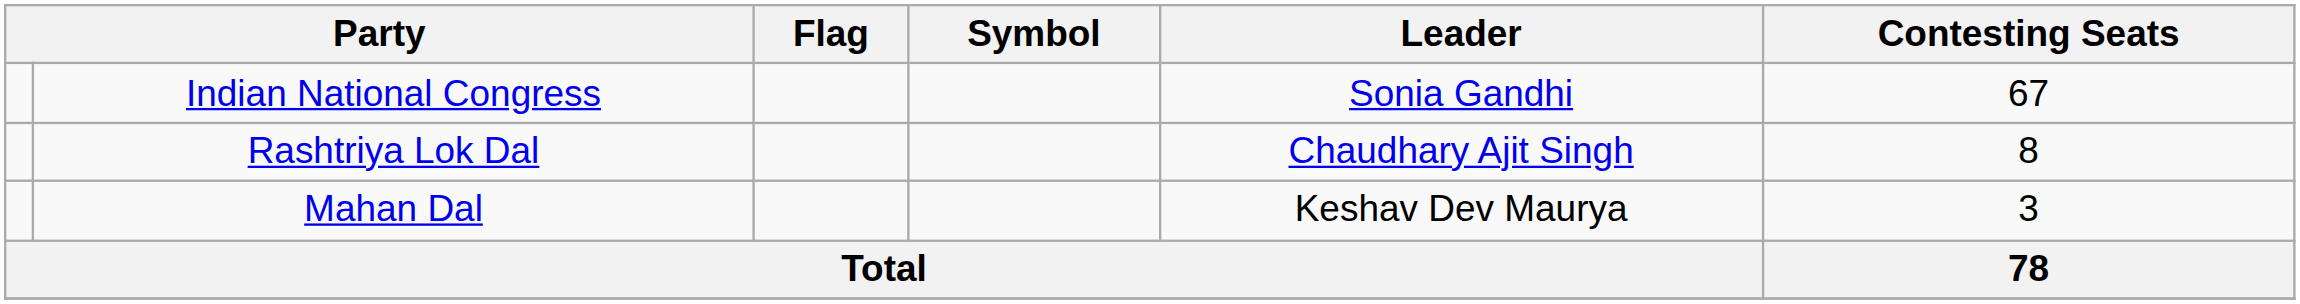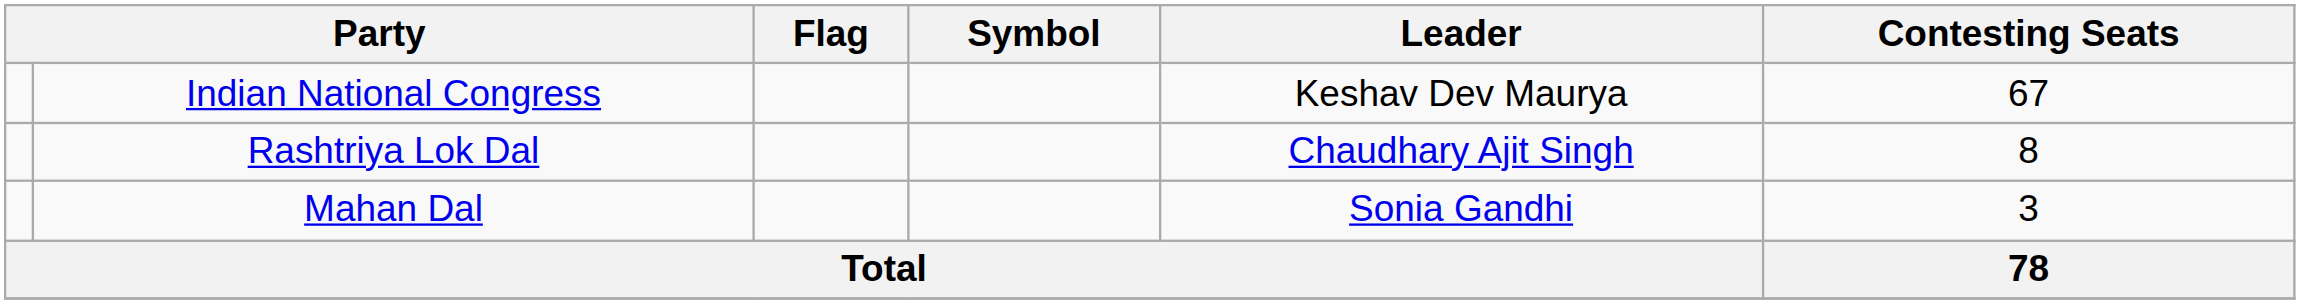(1461, 92) Sonia Gandhi -> (1461, 92) Keshav Dev Maurya
(1461, 209) Keshav Dev Maurya -> (1461, 209) Sonia Gandhi
